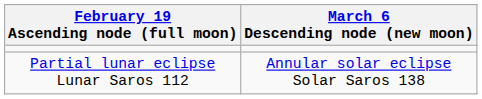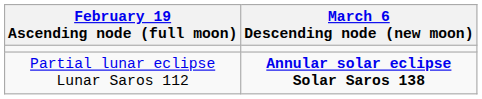(359, 73) normal -> (359, 73) bold
